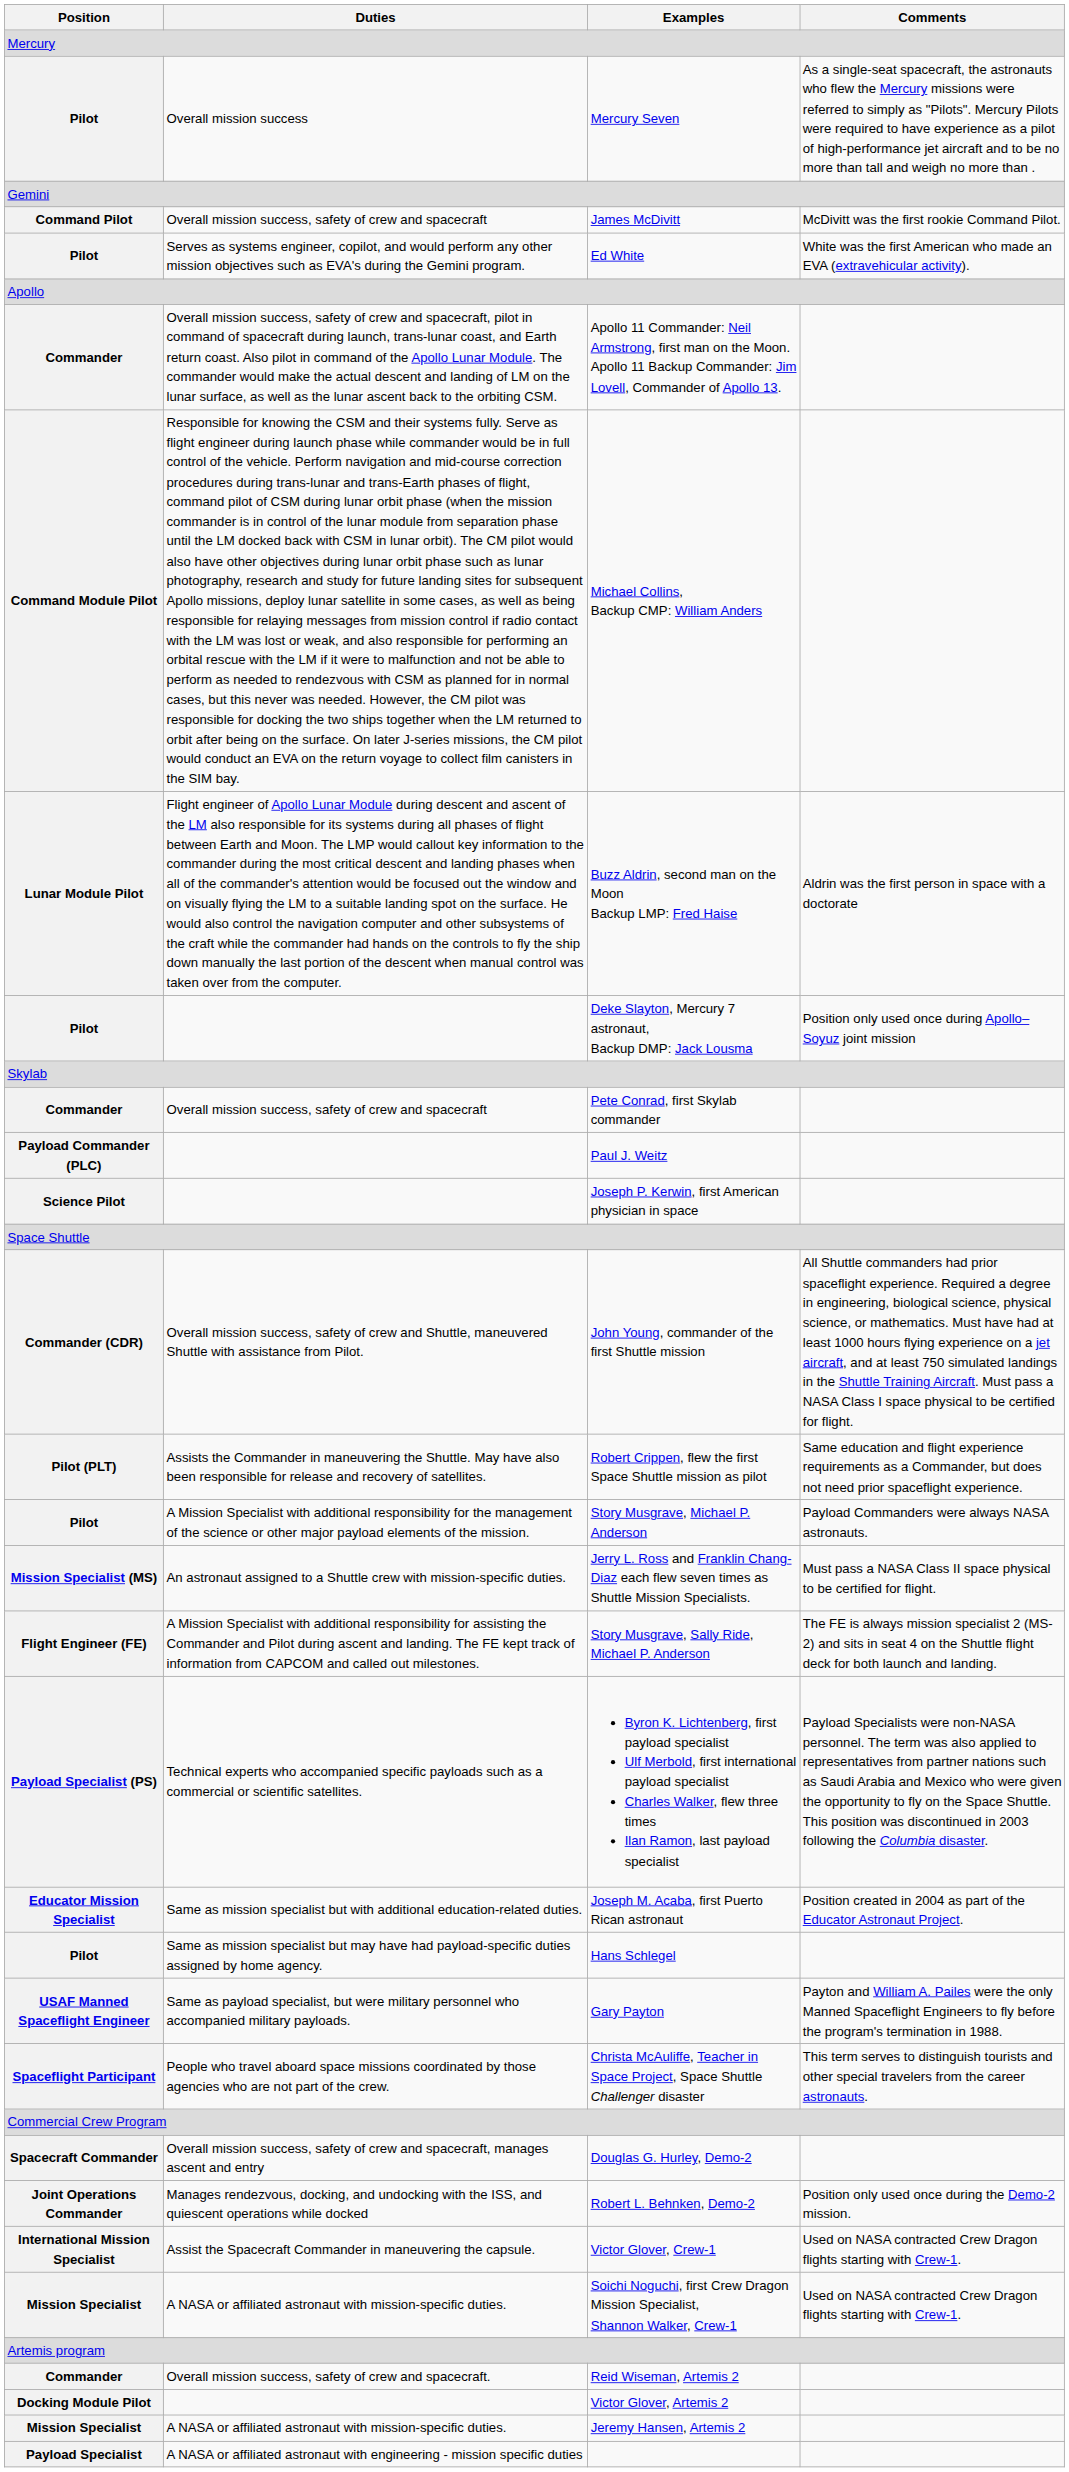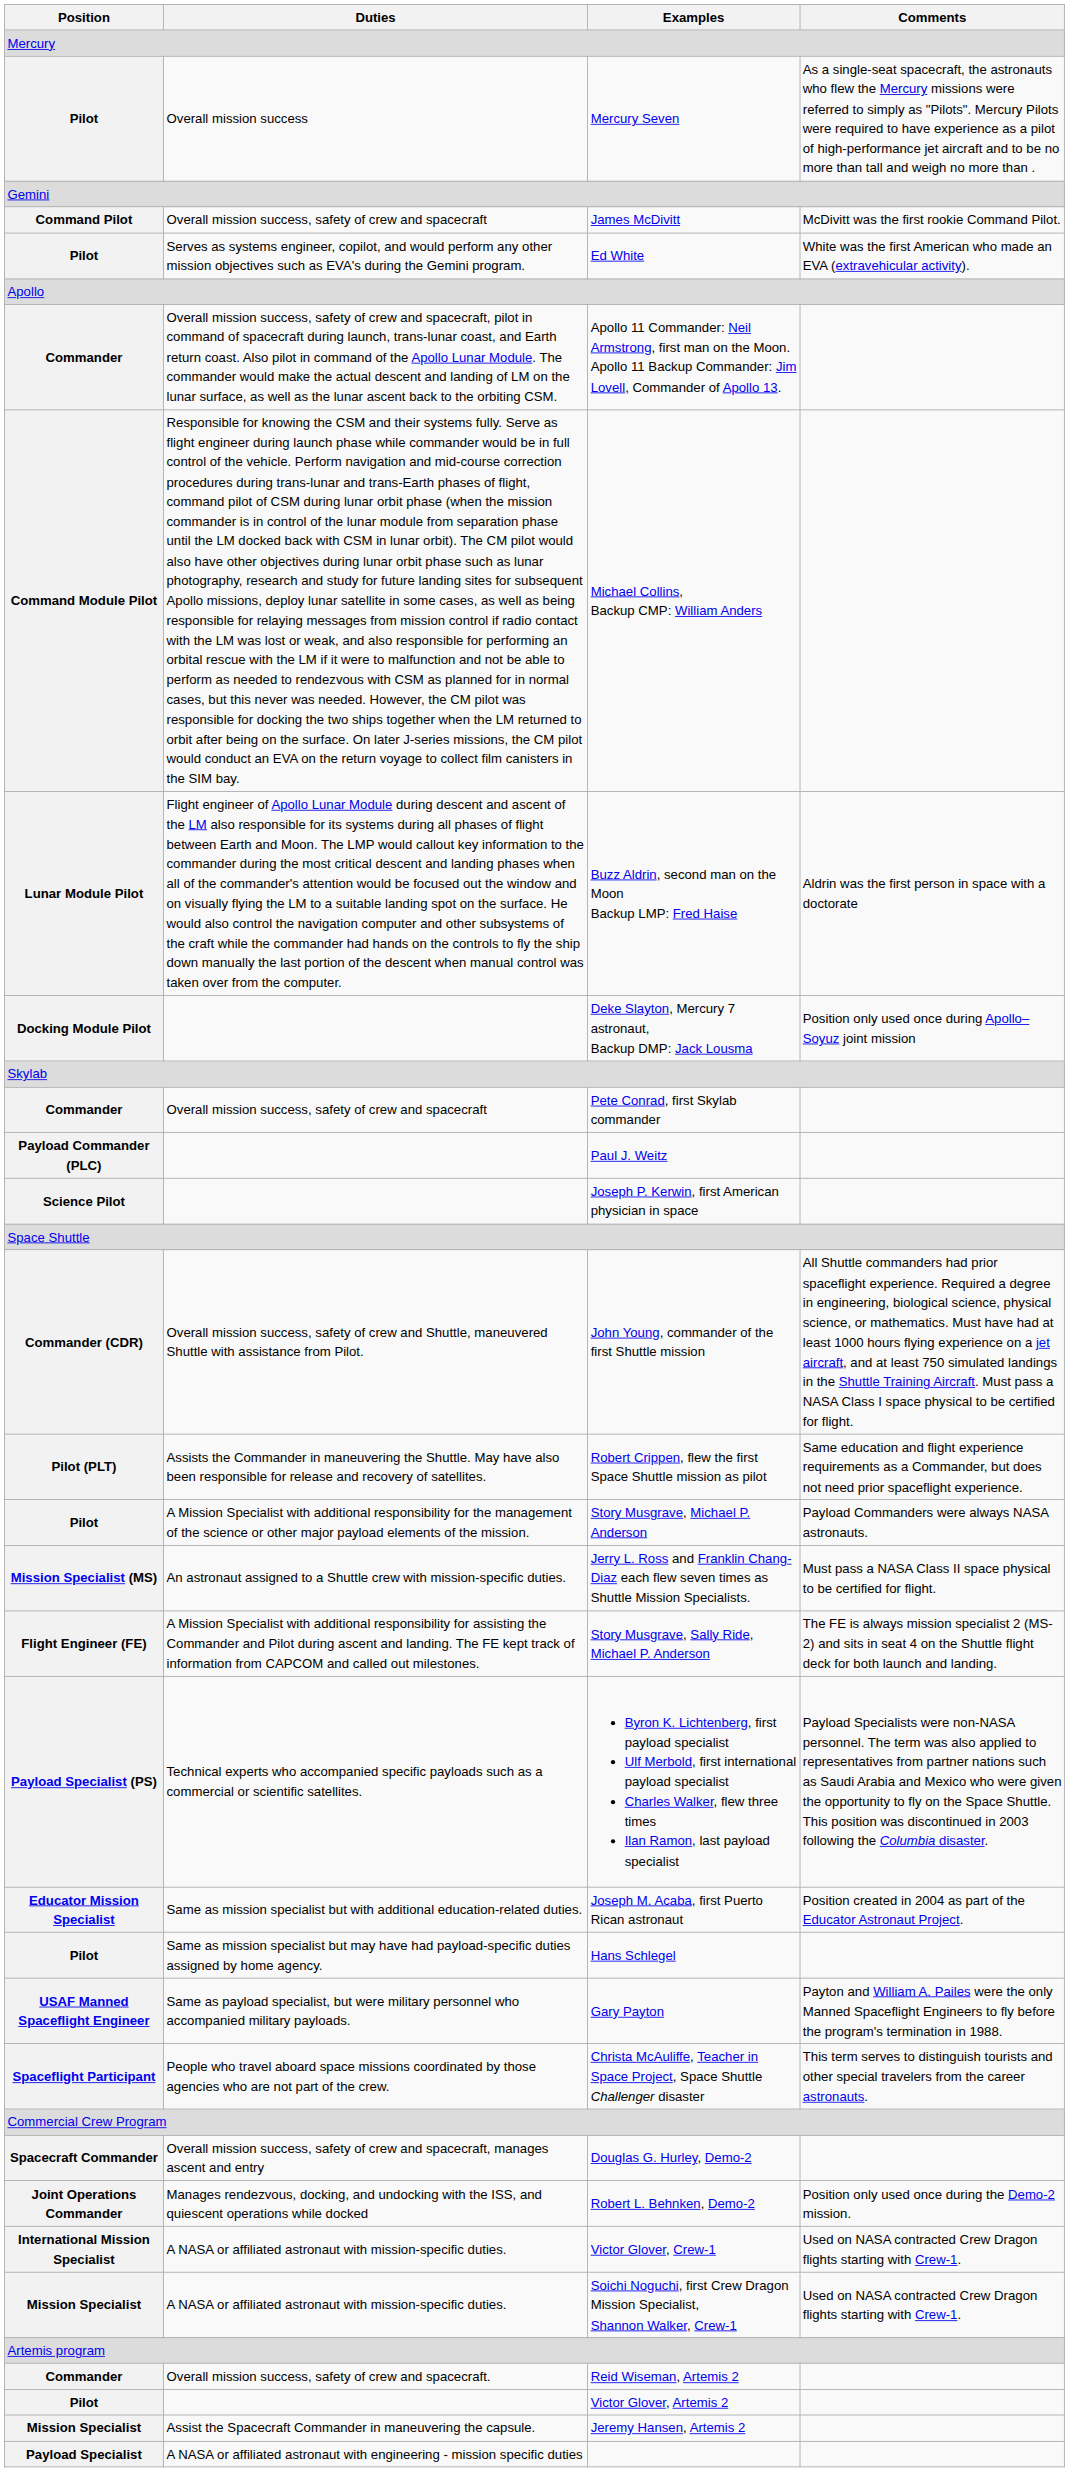(84, 1028) Pilot -> (84, 1028) Docking Module Pilot
(351, 2249) Assist the Spacecraft Commander in maneuvering the capsule. -> (336, 2249) A NASA or affiliated astronaut with mission-specific duties.
(84, 2402) Docking Module Pilot -> (84, 2402) Pilot
(336, 2428) A NASA or affiliated astronaut with mission-specific duties. -> (351, 2428) Assist the Spacecraft Commander in maneuvering the capsule.
